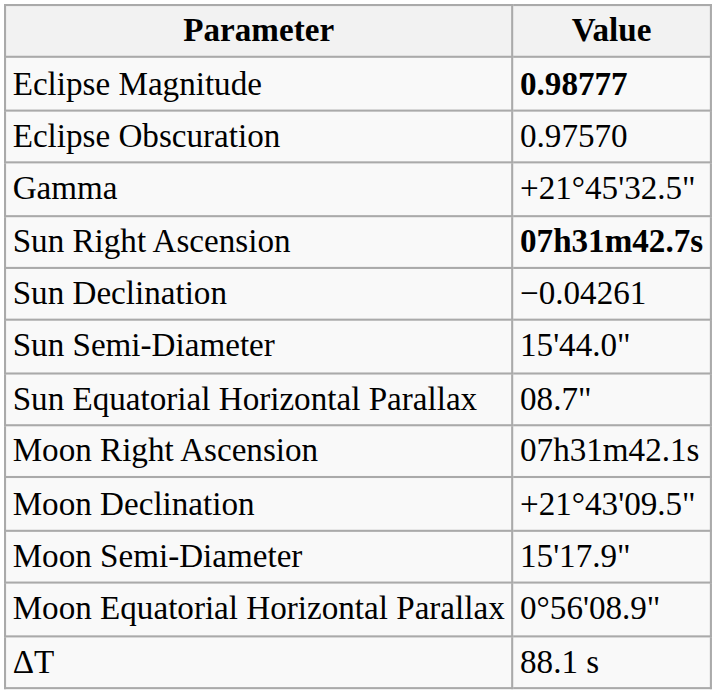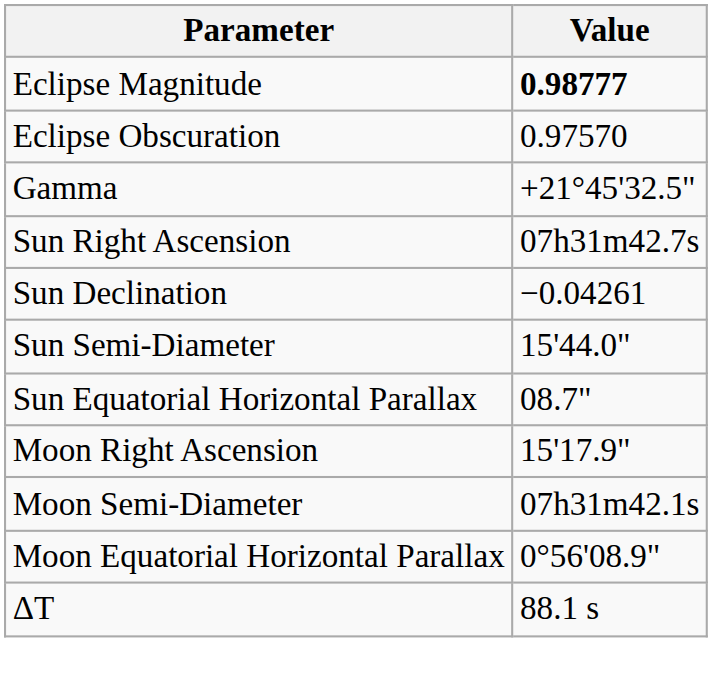(612, 240) bold -> (610, 240) normal
(610, 450) 07h31m42.1s -> (575, 450) 15'17.9"
- row: (134, 503)
(575, 556) 15'17.9" -> (610, 503) 07h31m42.1s
